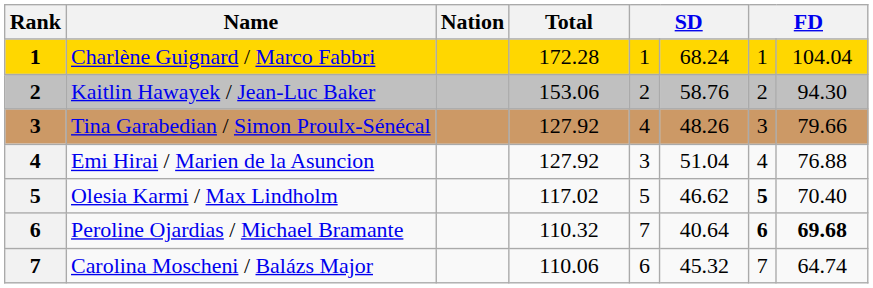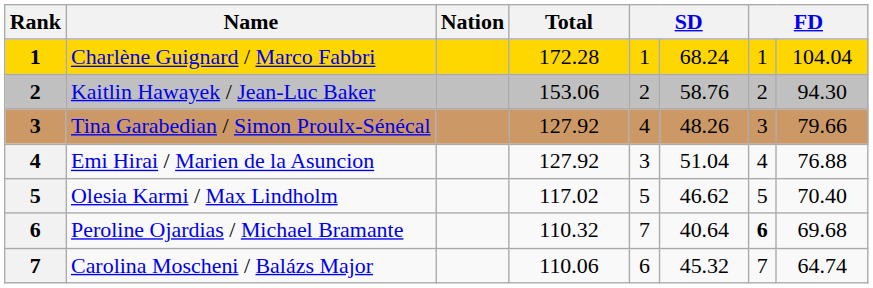(762, 195) bold -> (762, 195) normal
(822, 230) bold -> (822, 230) normal
